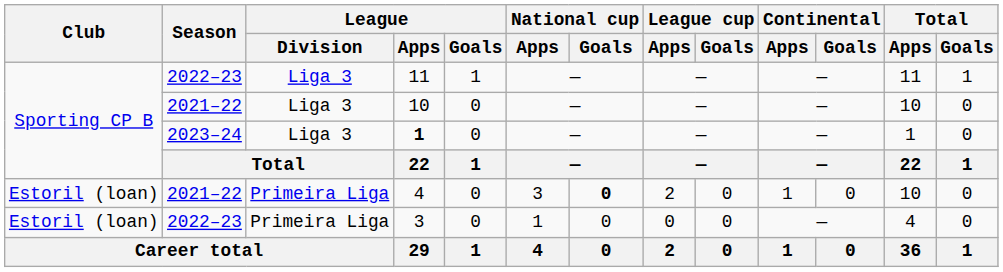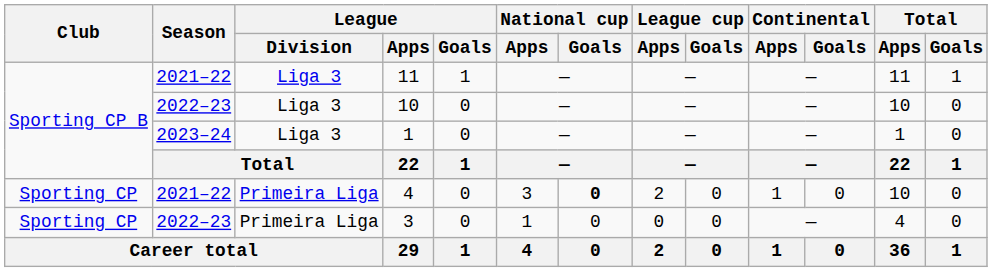(204, 77) 2022–23 -> (194, 77) 2021–22
(204, 106) 2021–22 -> (194, 106) 2022–23
(419, 135) bold -> (408, 135) normal
(84, 193) Estoril (loan) -> (78, 193) Sporting CP
(84, 222) Estoril (loan) -> (78, 222) Sporting CP
